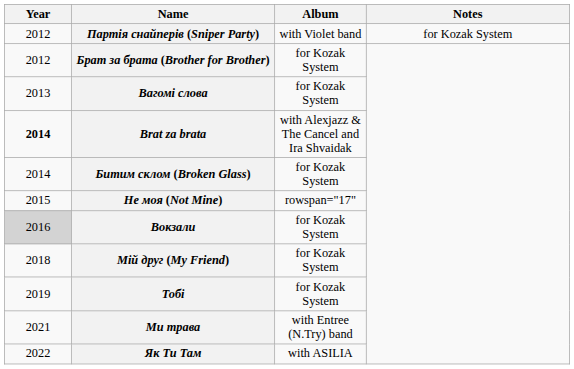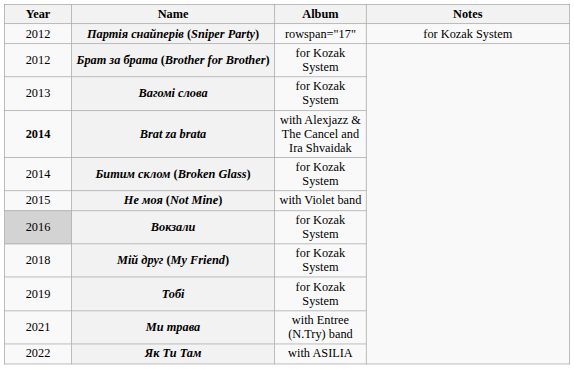(320, 33) with Violet band -> (320, 33) rowspan="17"
(320, 200) rowspan="17" -> (320, 200) with Violet band
